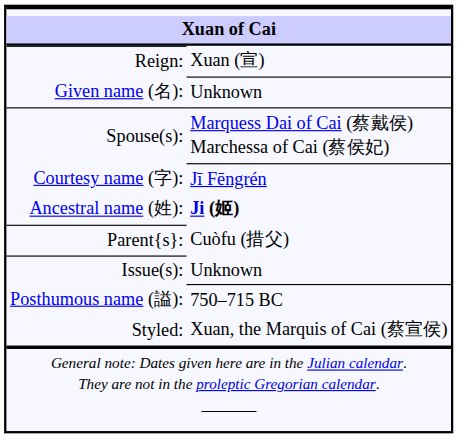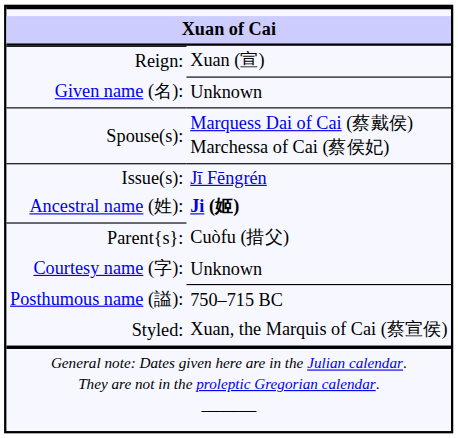(108, 177) Courtesy name (字): -> (152, 177) Issue(s):
(152, 270) Issue(s): -> (108, 267) Courtesy name (字):
